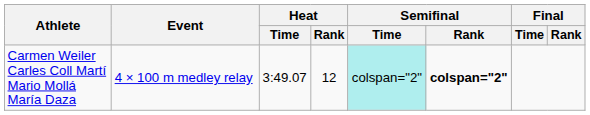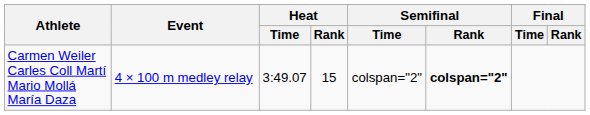(329, 78) 12 -> (329, 78) 15
(387, 78) paleturquoise background -> (387, 78) no background
